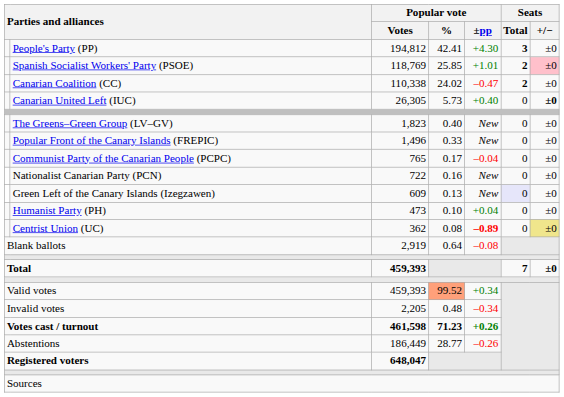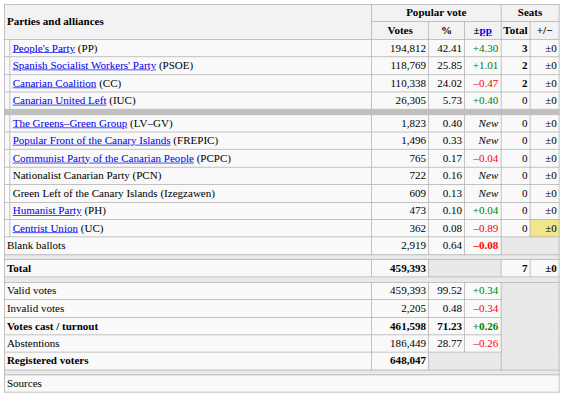(551, 65) pink background -> (551, 65) no background
(551, 100) bold -> (551, 100) normal
(525, 193) lavender background -> (525, 193) no background
(486, 228) bold -> (486, 228) normal
(486, 245) normal -> (486, 245) bold
(450, 291) lightsalmon background -> (450, 291) no background
